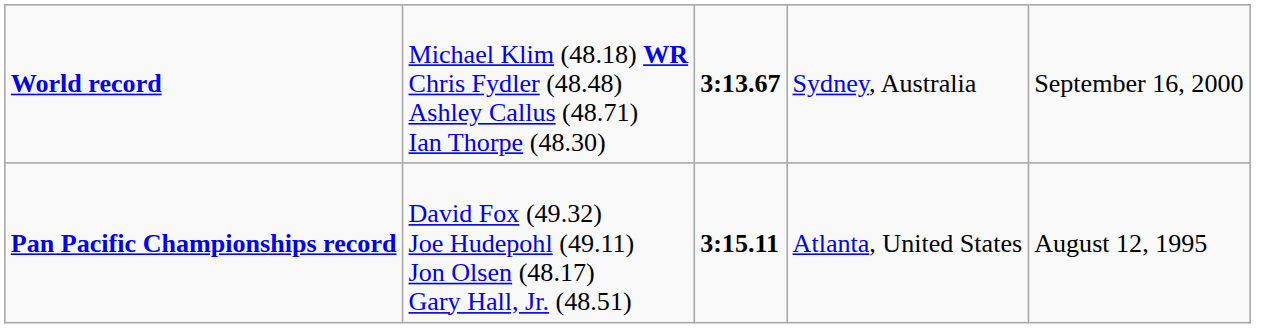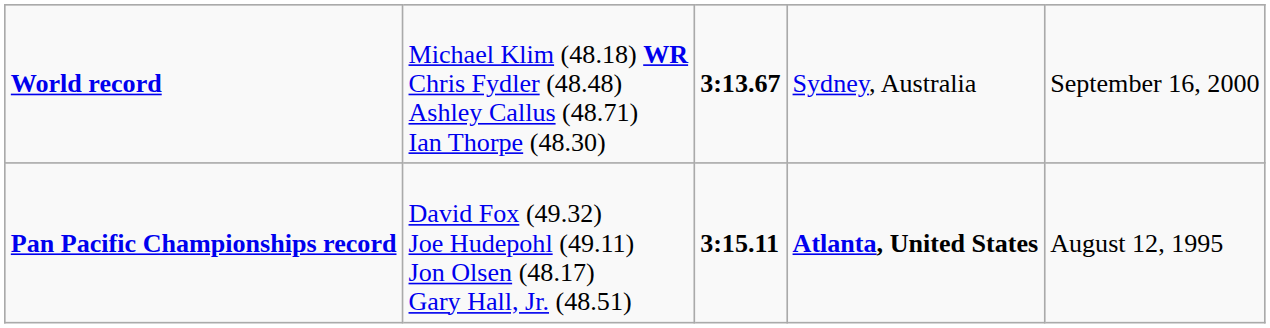(907, 242) normal -> (915, 242) bold
